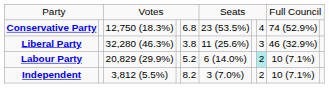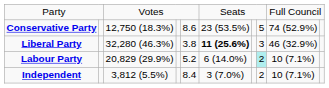(189, 28) 6.8 -> (189, 28) 8.6
(261, 28) 4 -> (261, 28) 5
(225, 43) normal -> (225, 43) bold
(189, 75) 8.2 -> (189, 75) 8.4
